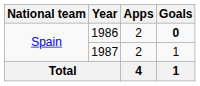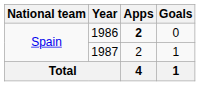(139, 33) normal -> (139, 33) bold
(176, 33) bold -> (176, 33) normal
